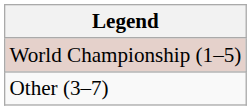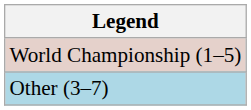(59, 88) no background -> (59, 88) lightblue background
